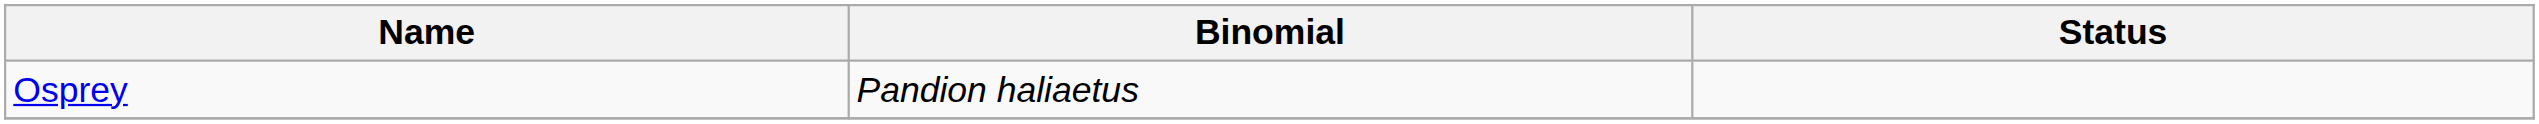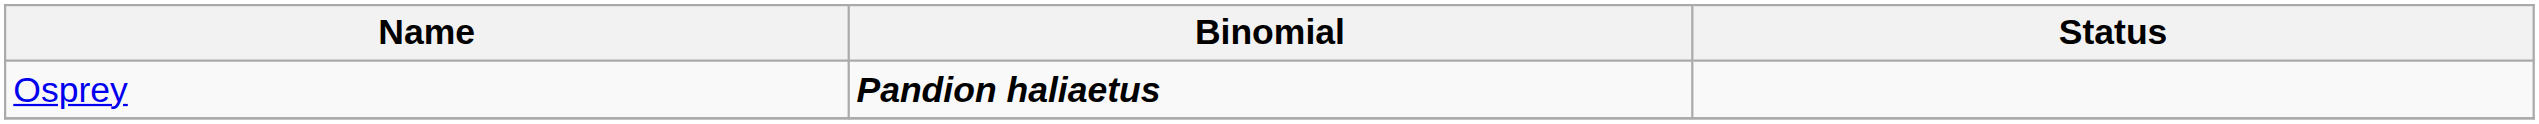(998, 88) normal -> (1008, 88) bold
